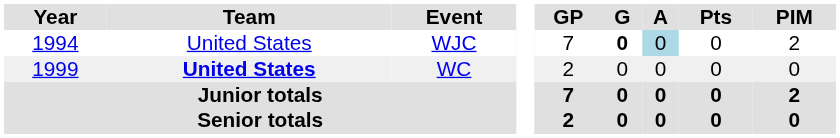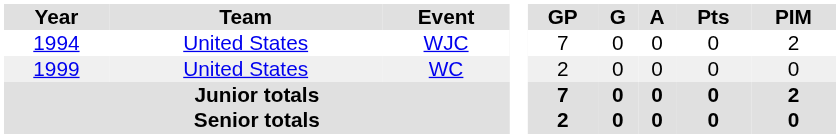(622, 42) bold -> (618, 42) normal
(661, 42) lightblue background -> (657, 42) no background
(249, 68) bold -> (246, 68) normal
